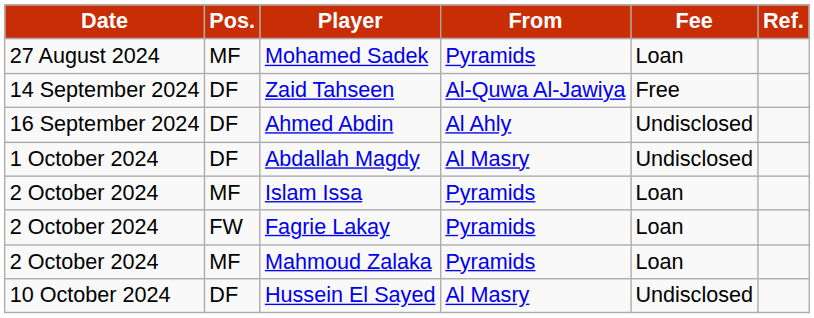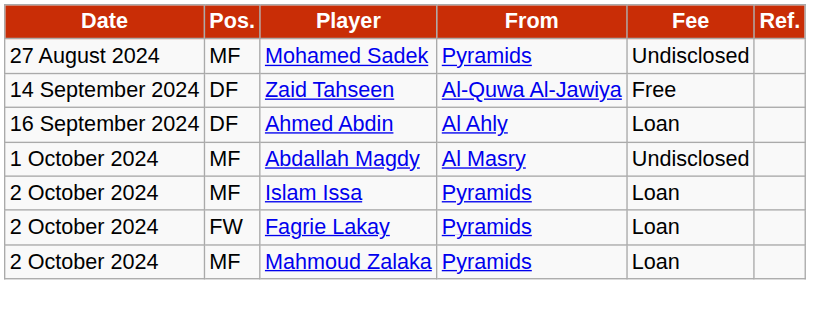(659, 55) Loan -> (691, 55) Undisclosed
(694, 124) Undisclosed -> (656, 124) Loan
(224, 158) DF -> (225, 158) MF
- row: (350, 295)
